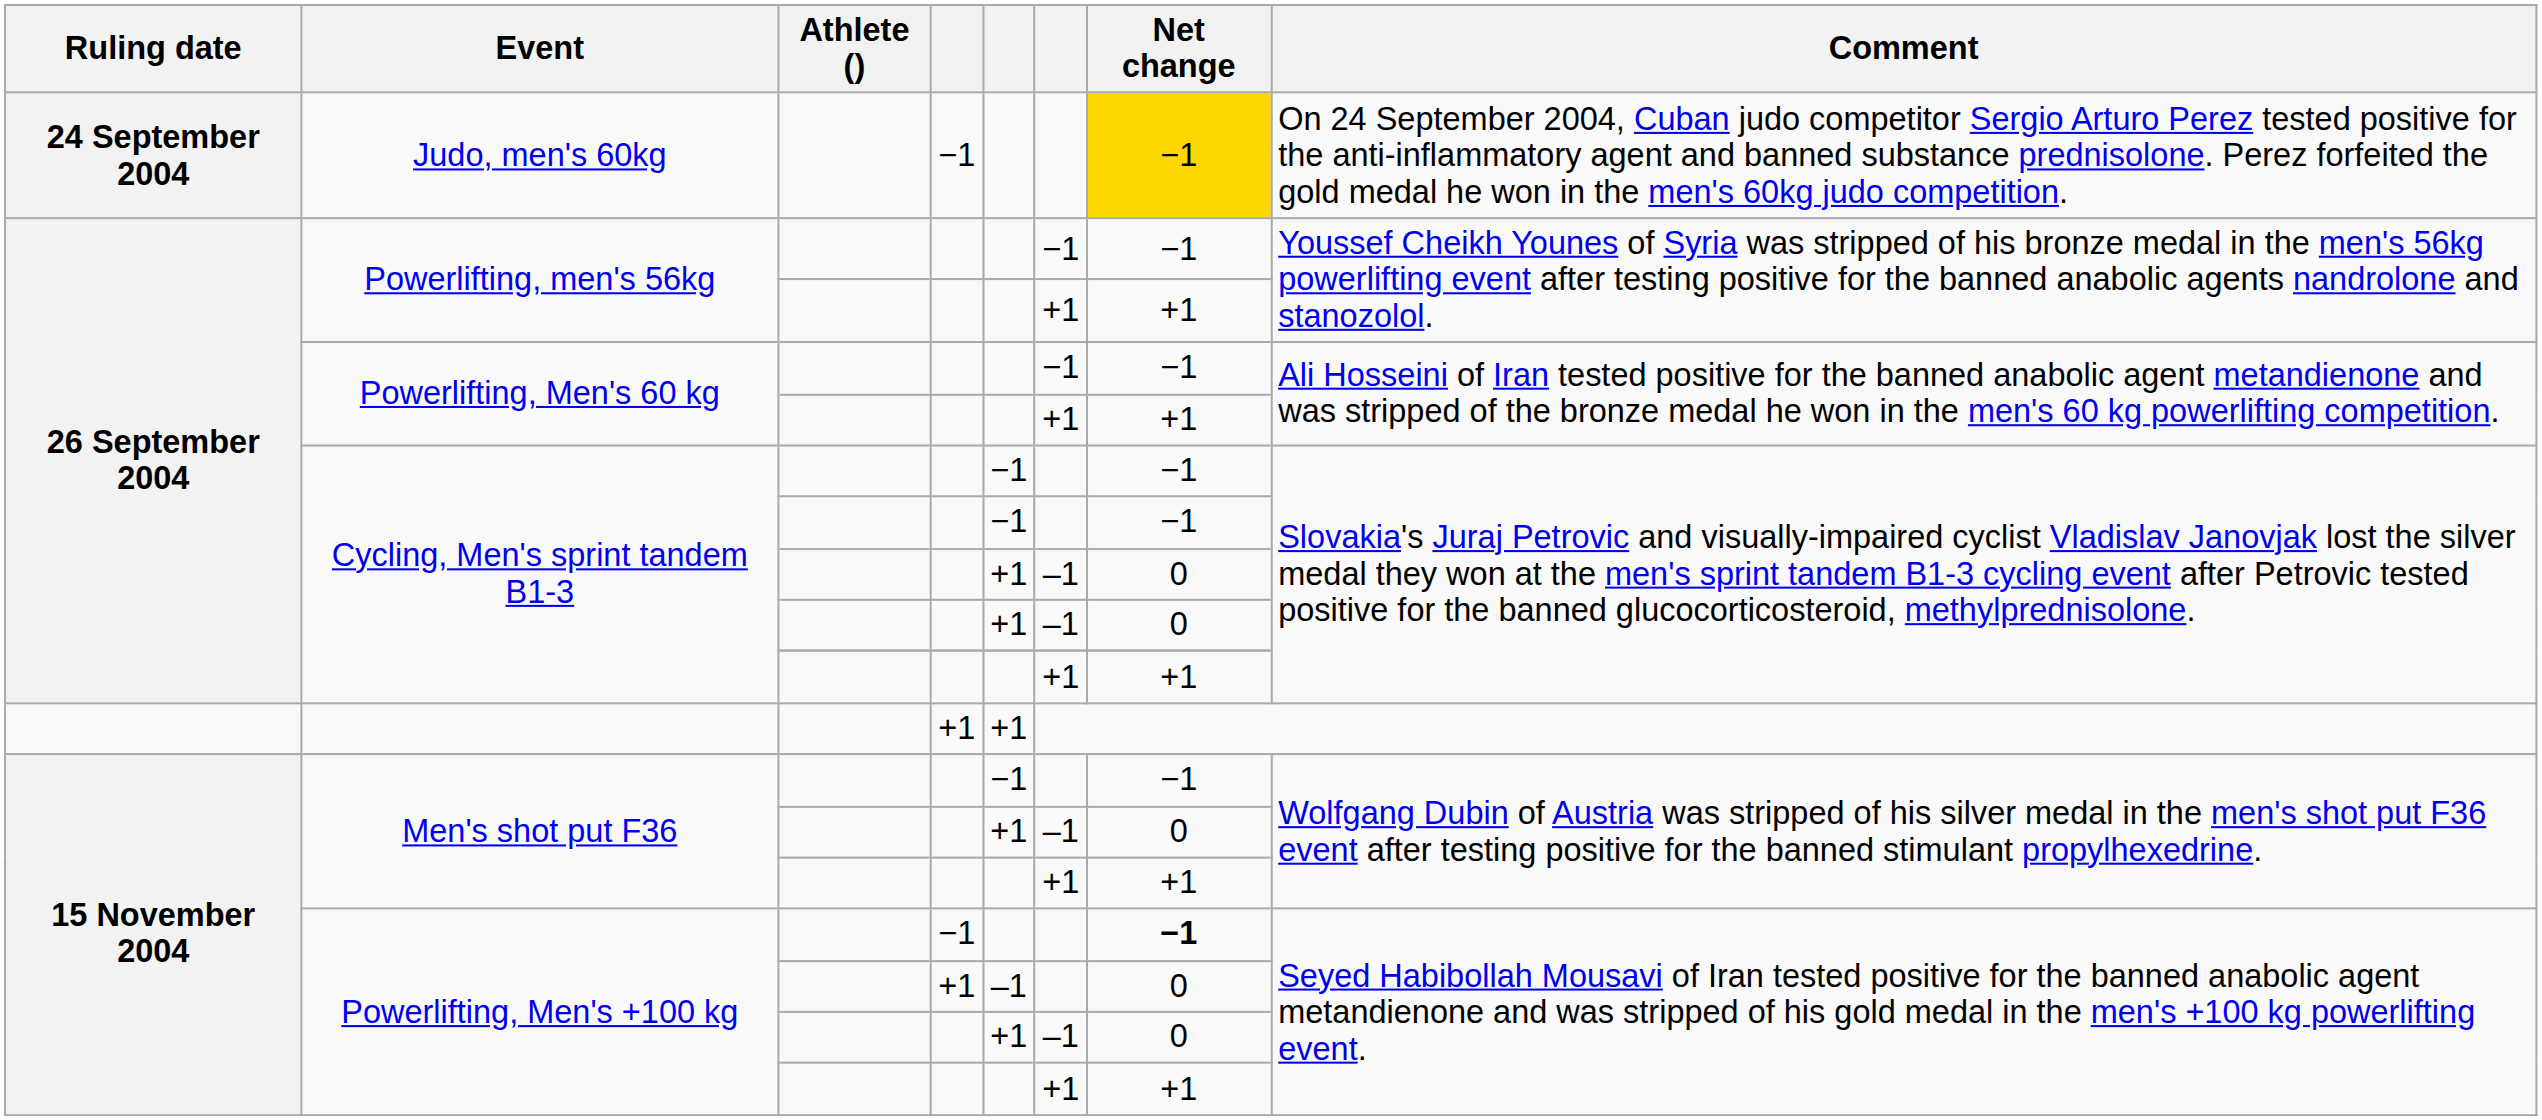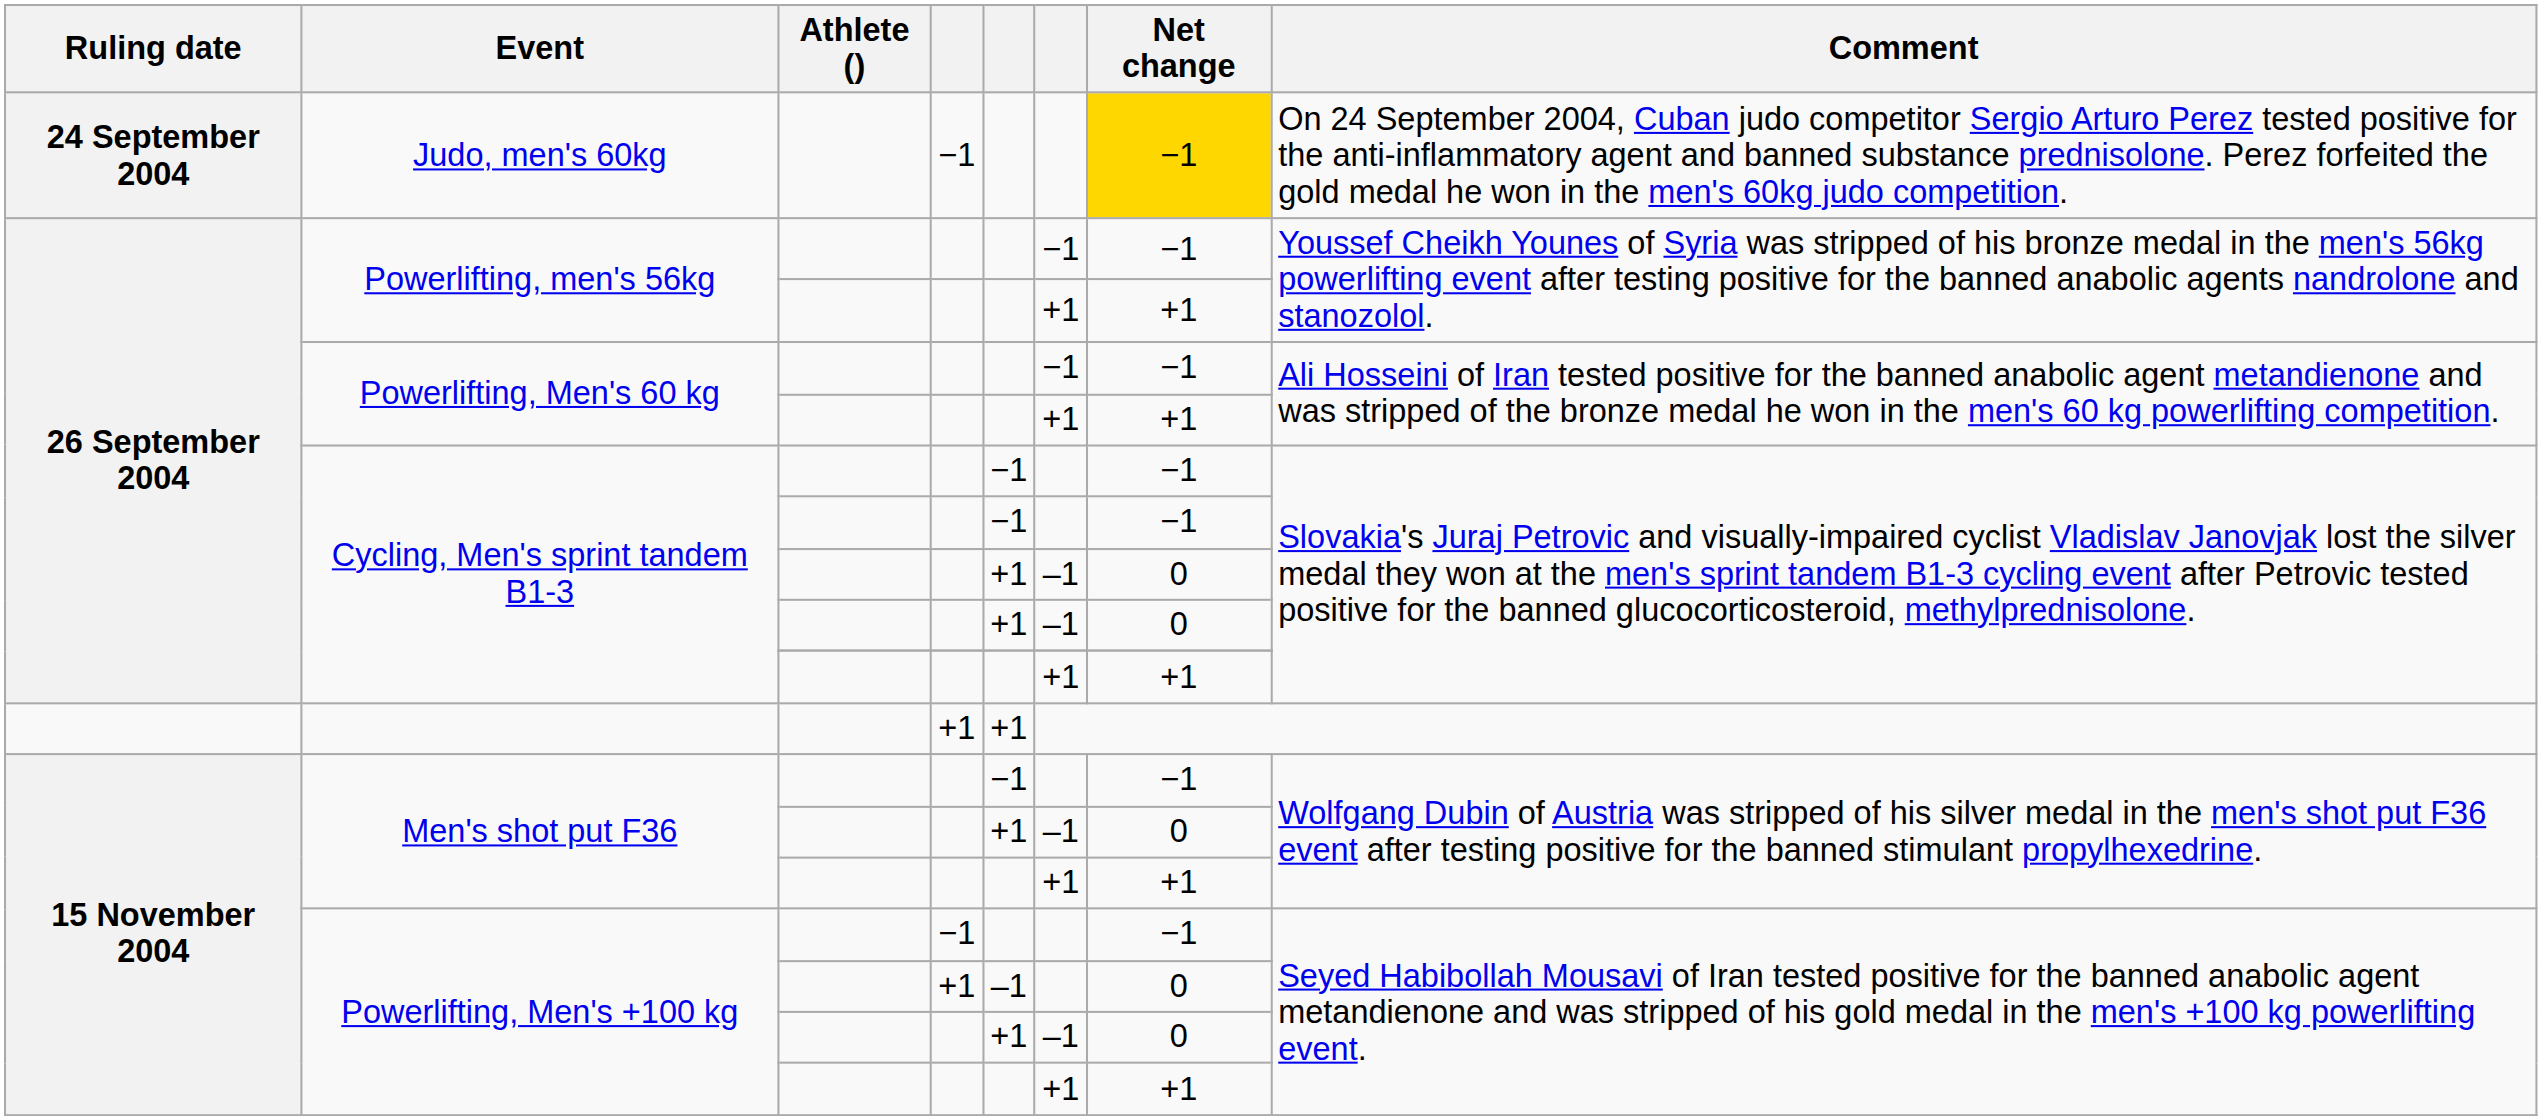(1179, 934) bold -> (1179, 934) normal
